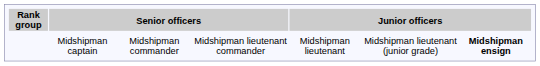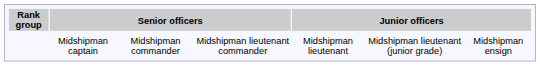(496, 45) bold -> (498, 45) normal
